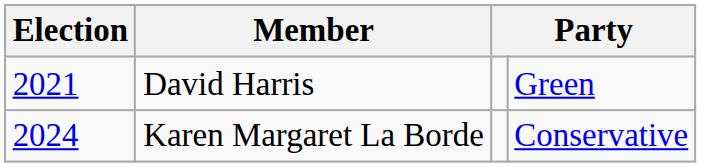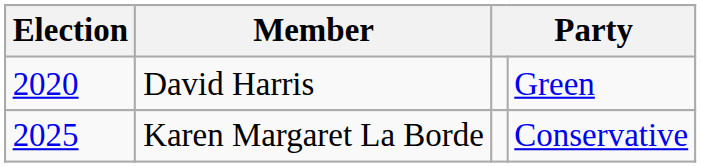(46, 82) 2021 -> (46, 82) 2020
(46, 135) 2024 -> (46, 135) 2025
